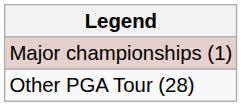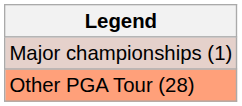(102, 85) no background -> (102, 85) lightsalmon background
